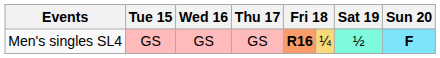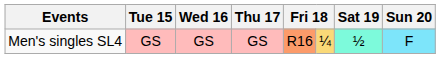(300, 41) bold -> (300, 41) normal
(409, 41) bold -> (409, 41) normal
